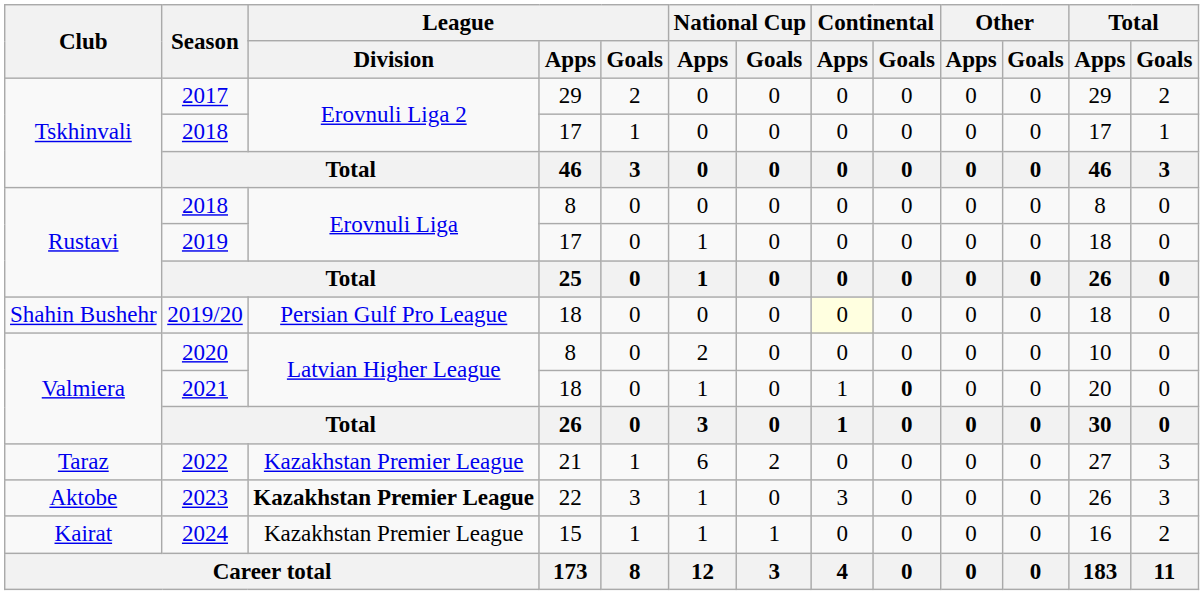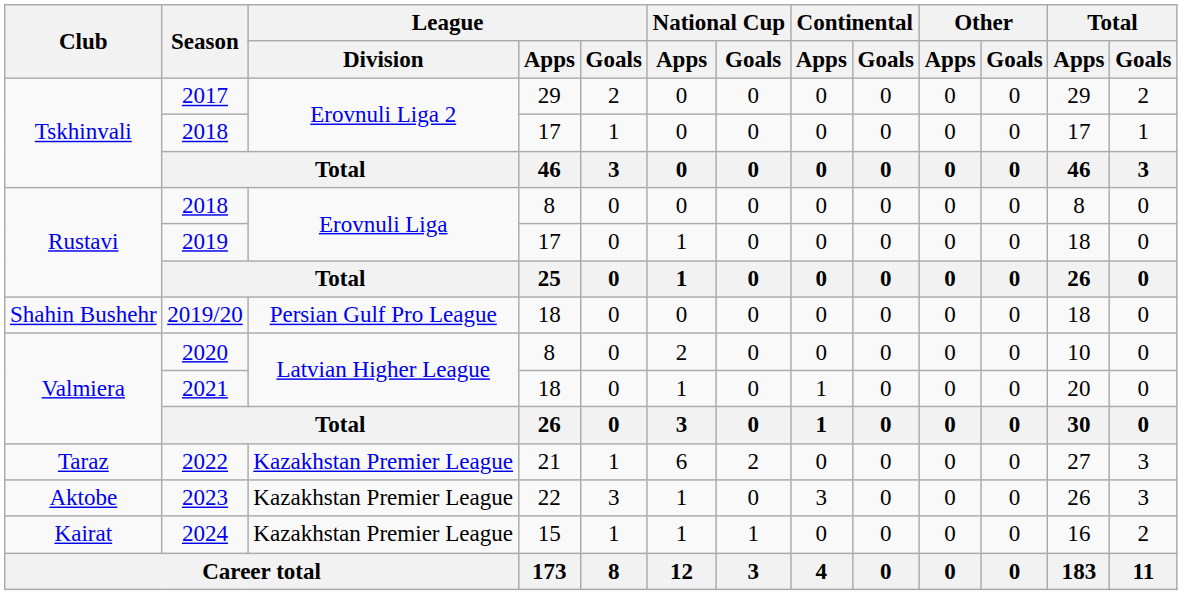(842, 315) lightyellow background -> (821, 315) no background
(907, 388) bold -> (886, 388) normal
(394, 497) bold -> (383, 497) normal
